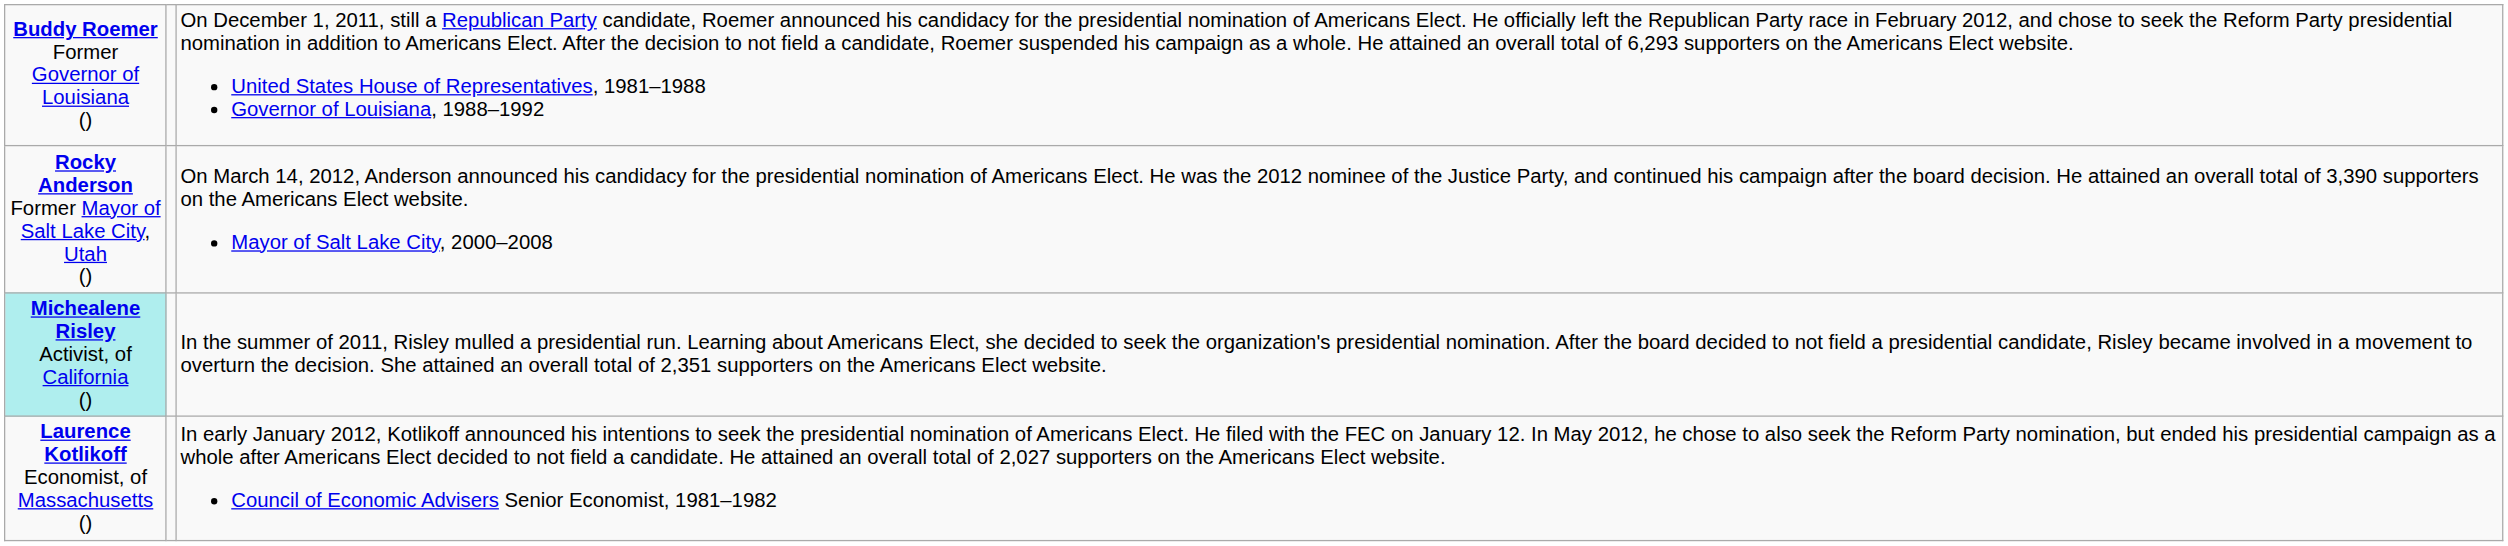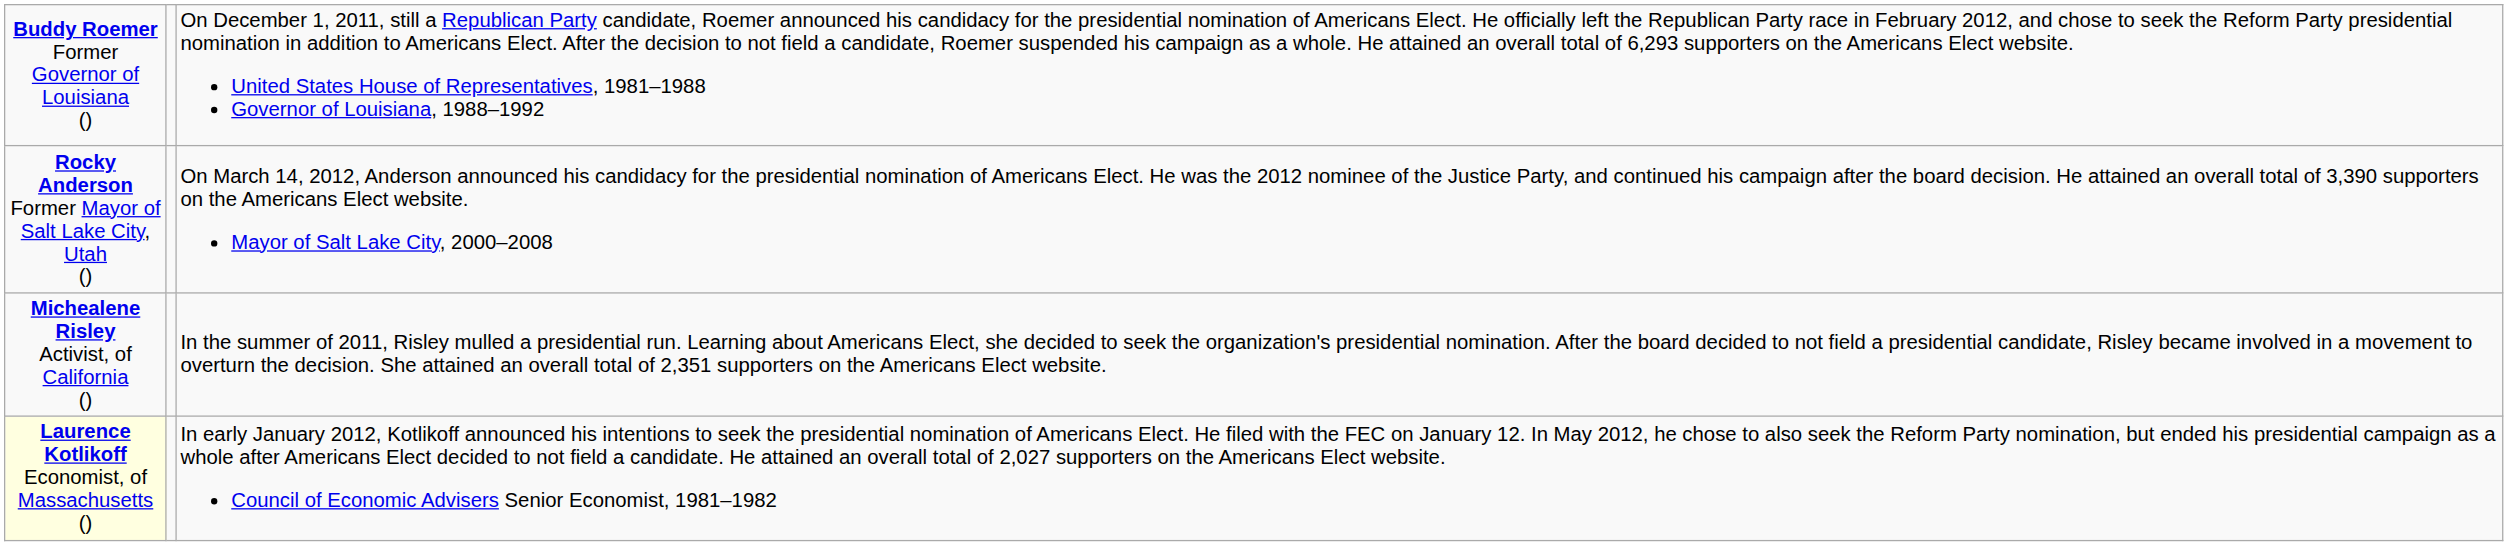(86, 354) paleturquoise background -> (86, 354) no background
(86, 477) no background -> (86, 477) lightyellow background
